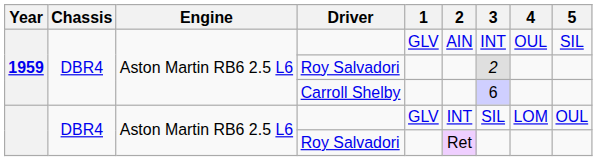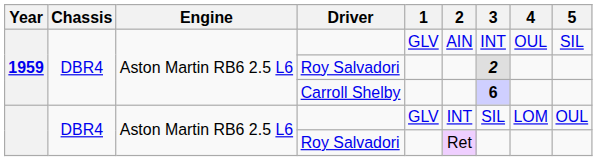(493, 67) normal -> (493, 67) bold
(493, 92) normal -> (493, 92) bold
